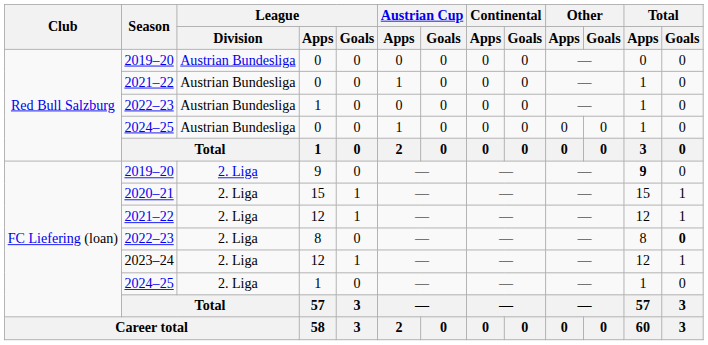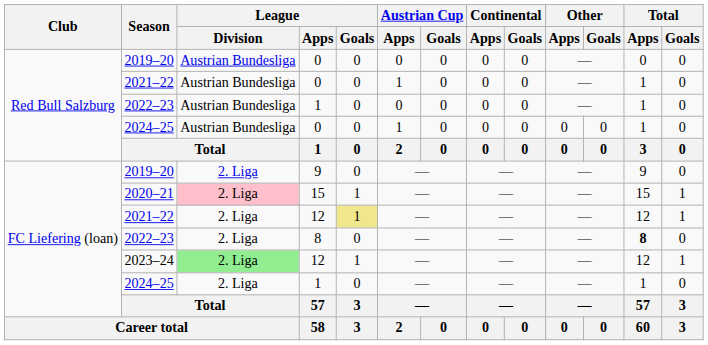(643, 171) bold -> (643, 171) normal
(238, 194) no background -> (238, 194) pink background
(357, 216) no background -> (357, 216) khaki background
(643, 238) normal -> (643, 238) bold
(682, 238) bold -> (682, 238) normal
(238, 261) no background -> (238, 261) lightgreen background
